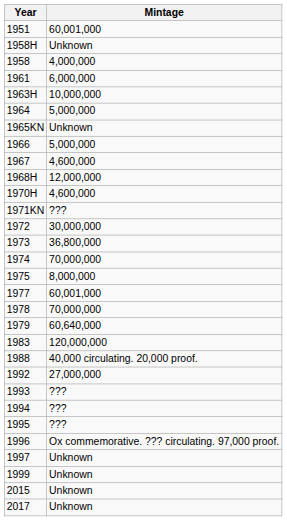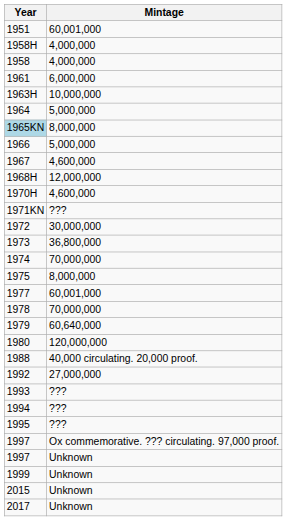(71, 45) Unknown -> (72, 45) 4,000,000
(26, 128) no background -> (26, 128) lightblue background
(71, 128) Unknown -> (72, 128) 8,000,000
(18, 342) 1983 -> (18, 342) 1980
(18, 441) 1996 -> (18, 441) 1997
